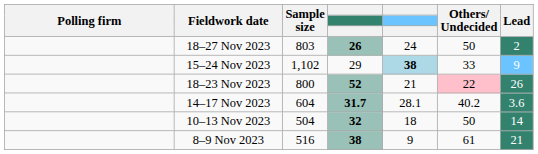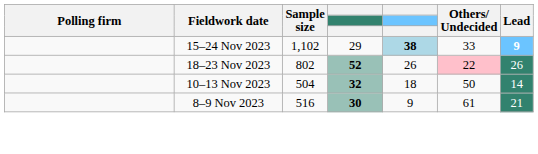- row: (228, 46)
(517, 65) normal -> (517, 46) bold
(305, 83) 800 -> (305, 65) 802
(410, 83) 21 -> (410, 65) 26
- row: (228, 102)
(355, 140) 38 -> (355, 102) 30
